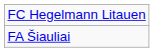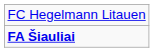(39, 36) normal -> (41, 36) bold
